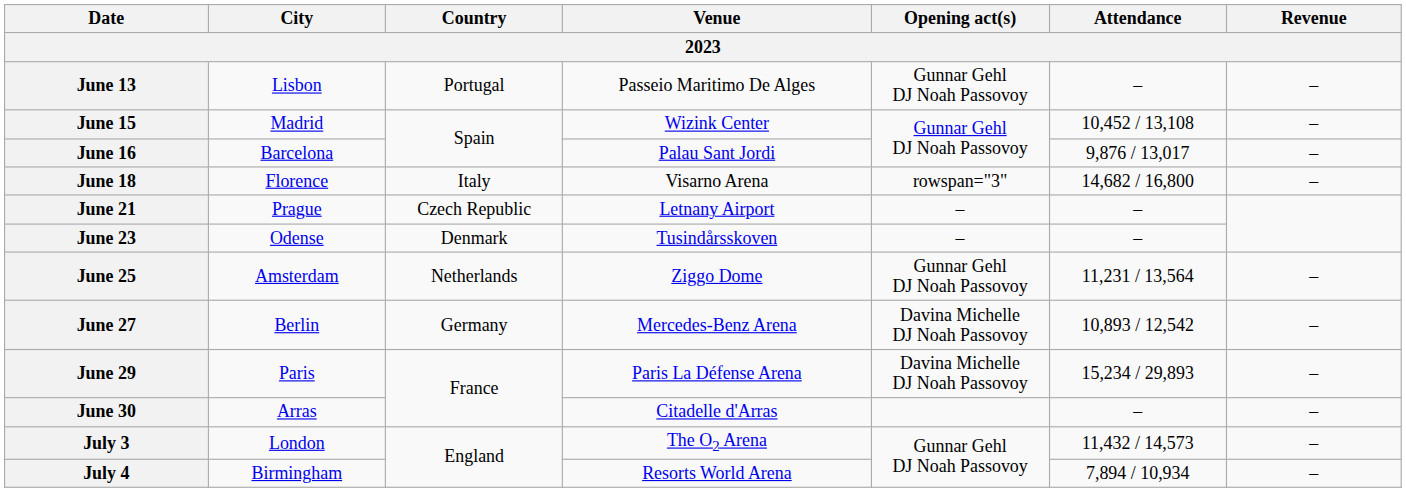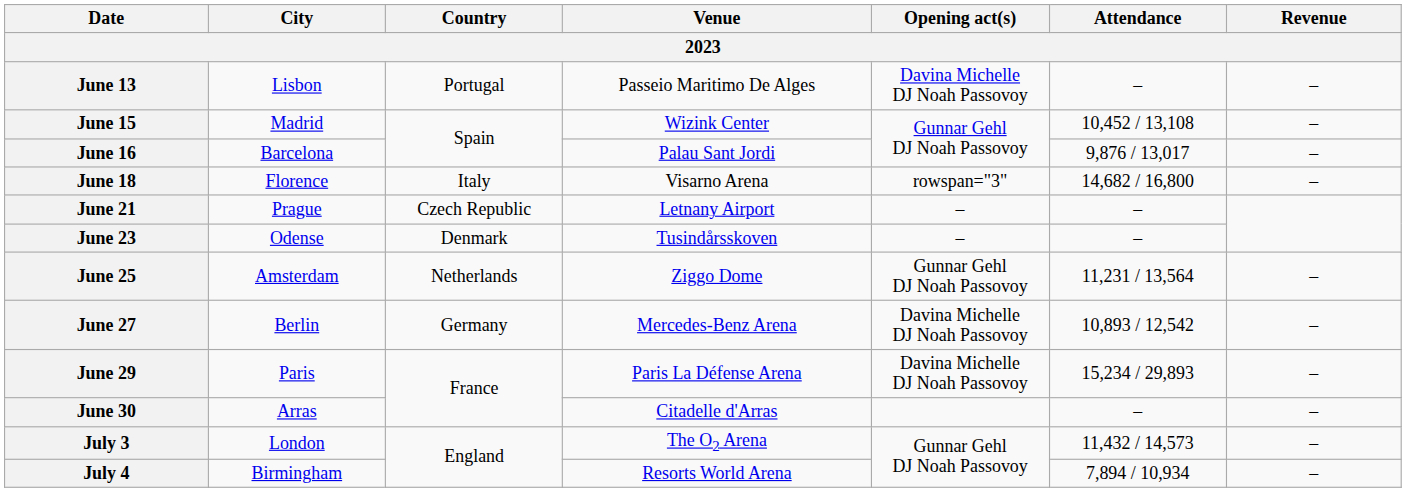(960, 85) Gunnar Gehl DJ Noah Passovoy -> (960, 85) Davina Michelle DJ Noah Passovoy
